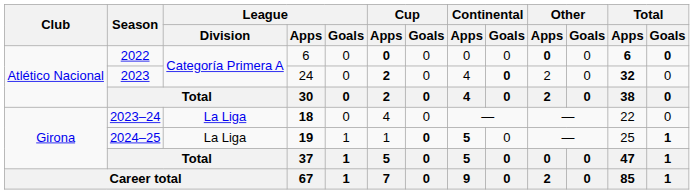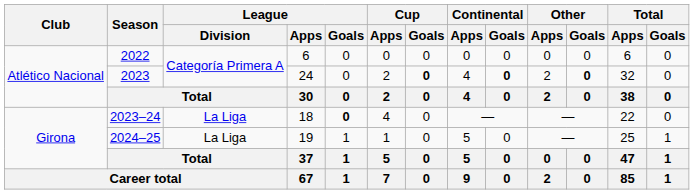(386, 55) bold -> (386, 55) normal
(547, 55) bold -> (547, 55) normal
(627, 55) bold -> (627, 55) normal
(668, 55) bold -> (668, 55) normal
(386, 76) bold -> (386, 76) normal
(426, 76) normal -> (426, 76) bold
(587, 76) normal -> (587, 76) bold
(627, 76) bold -> (627, 76) normal
(306, 117) bold -> (306, 117) normal
(346, 117) normal -> (346, 117) bold
(306, 138) bold -> (306, 138) normal
(426, 138) bold -> (426, 138) normal
(467, 138) bold -> (467, 138) normal
(668, 138) bold -> (668, 138) normal
